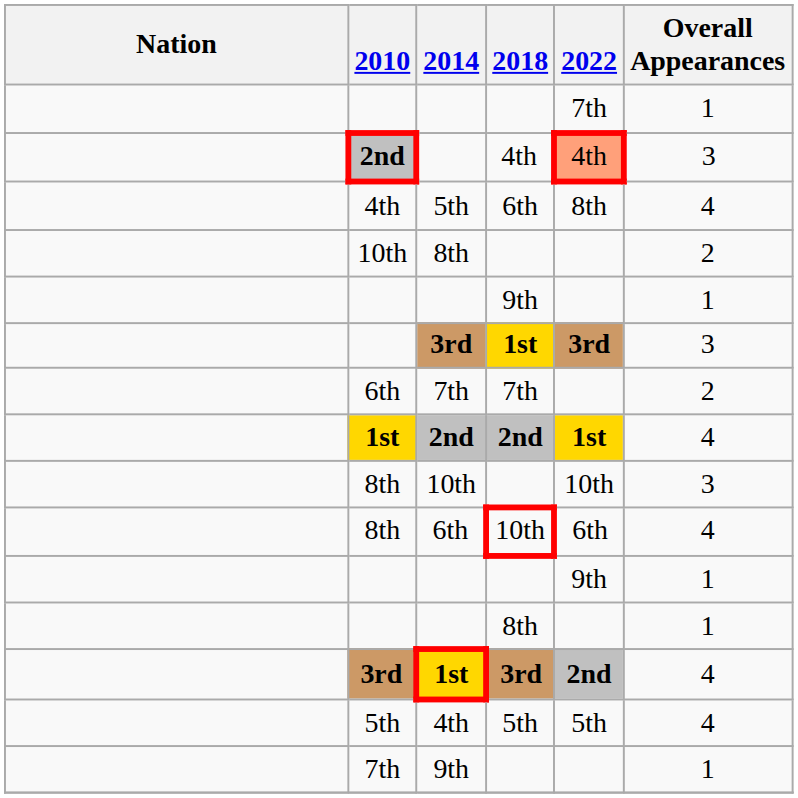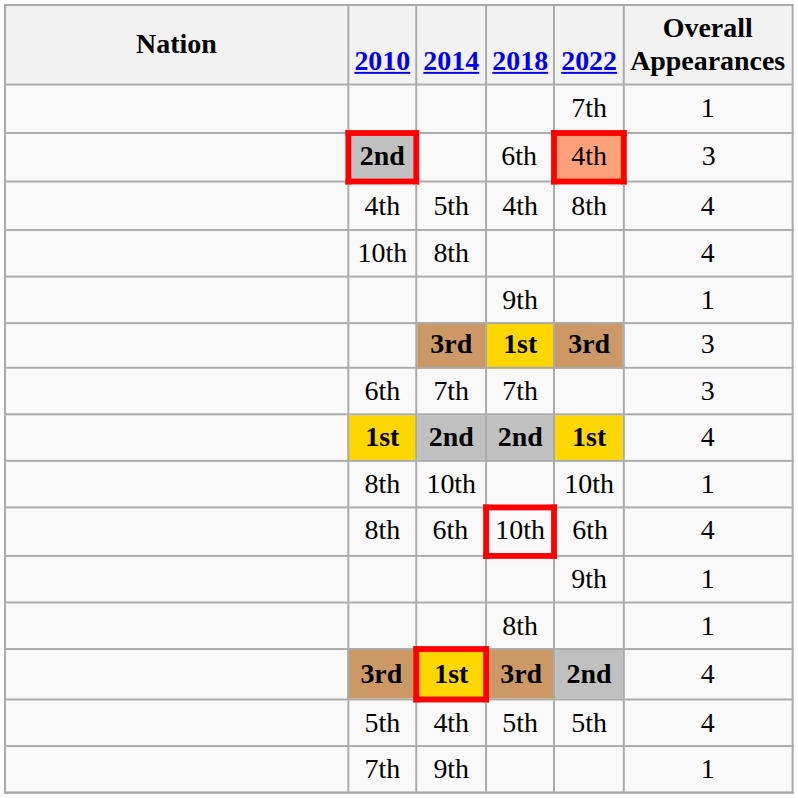(519, 156) 4th -> (519, 156) 6th
(520, 205) 6th -> (520, 205) 4th
(708, 252) 2 -> (708, 252) 4
(708, 391) 2 -> (708, 391) 3
(708, 483) 3 -> (708, 483) 1
